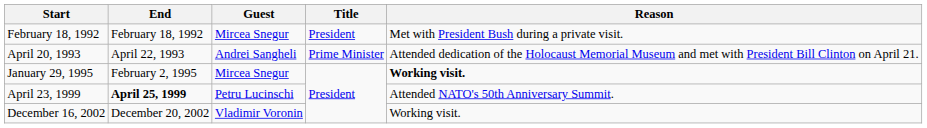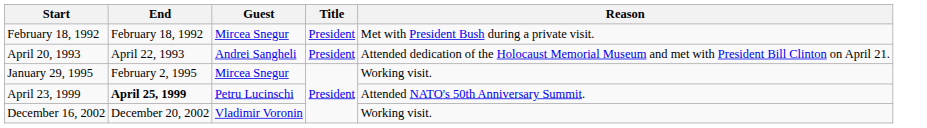(346, 53) Prime Minister -> (332, 53) President
(427, 73) bold -> (396, 73) normal
